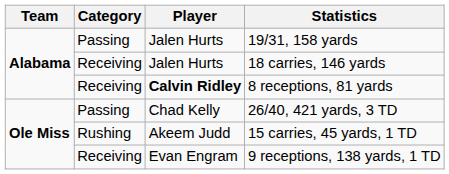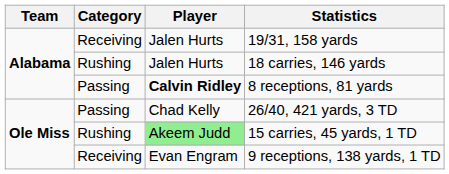(103, 40) Passing -> (110, 40) Receiving
(110, 63) Receiving -> (104, 63) Rushing
(110, 86) Receiving -> (103, 86) Passing
(190, 133) no background -> (190, 133) lightgreen background
